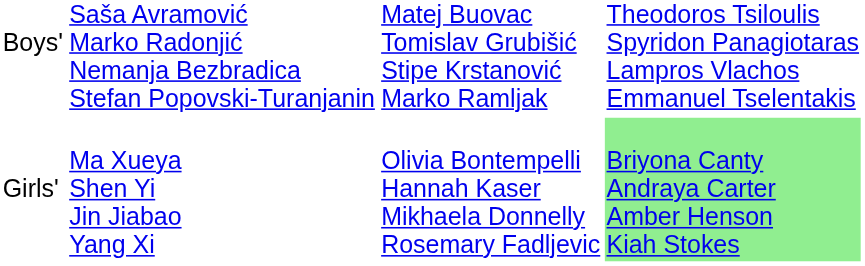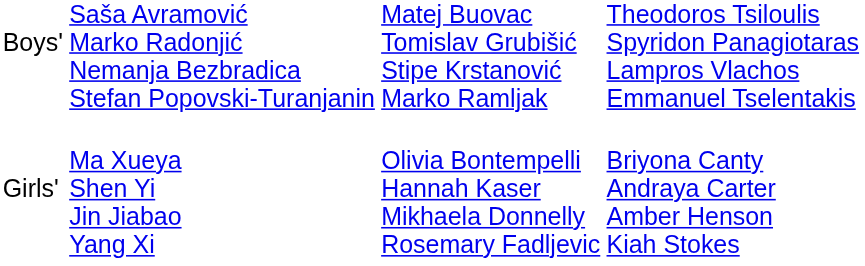(691, 203) lightgreen background -> (691, 203) no background
